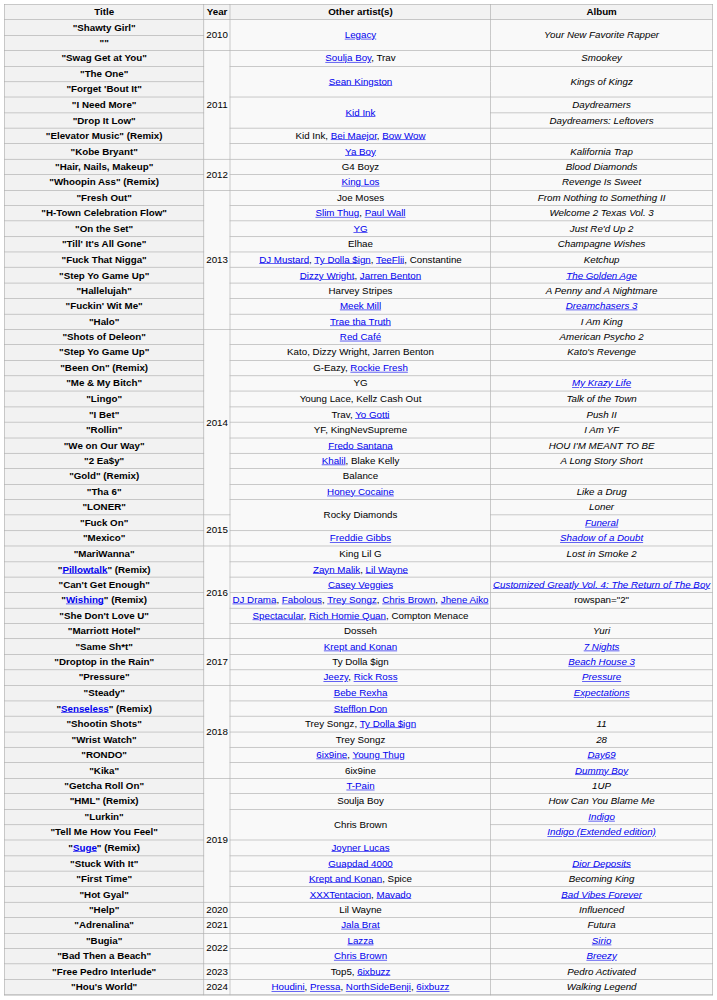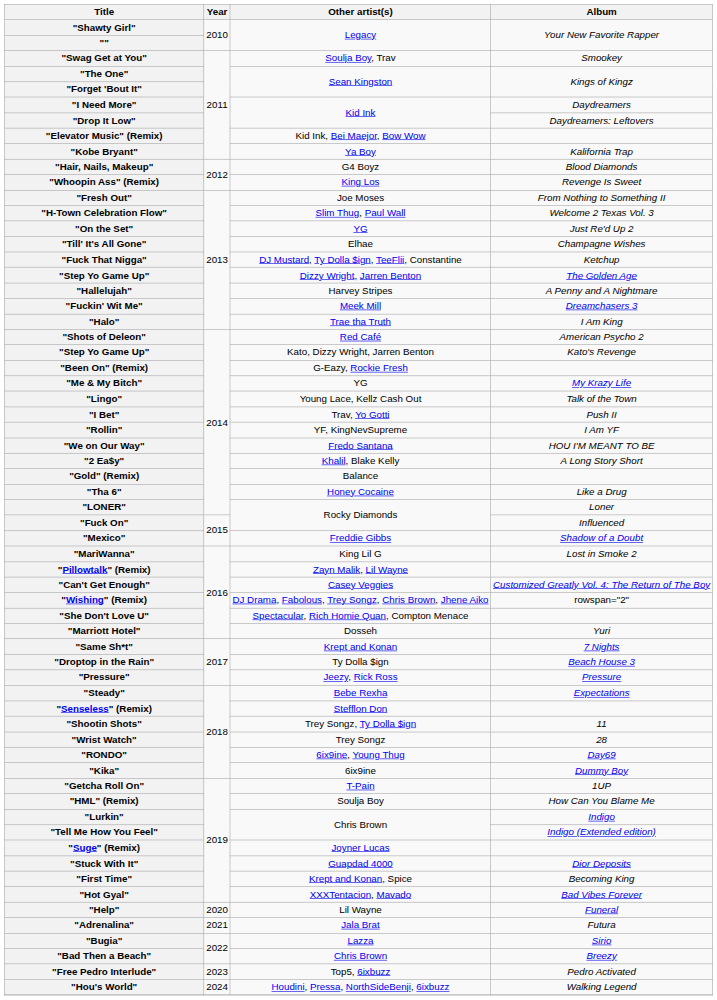(602, 523) Funeral -> (602, 523) Influenced
(602, 910) Influenced -> (602, 910) Funeral
